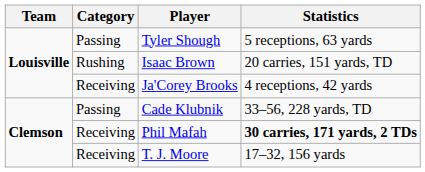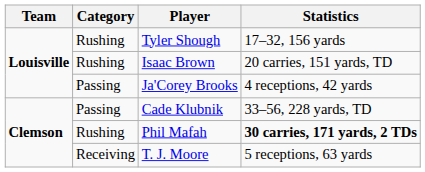(98, 39) Passing -> (100, 39) Rushing
(308, 39) 5 receptions, 63 yards -> (295, 39) 17–32, 156 yards
(105, 85) Receiving -> (98, 85) Passing
(105, 132) Receiving -> (100, 132) Rushing
(295, 155) 17–32, 156 yards -> (308, 155) 5 receptions, 63 yards
